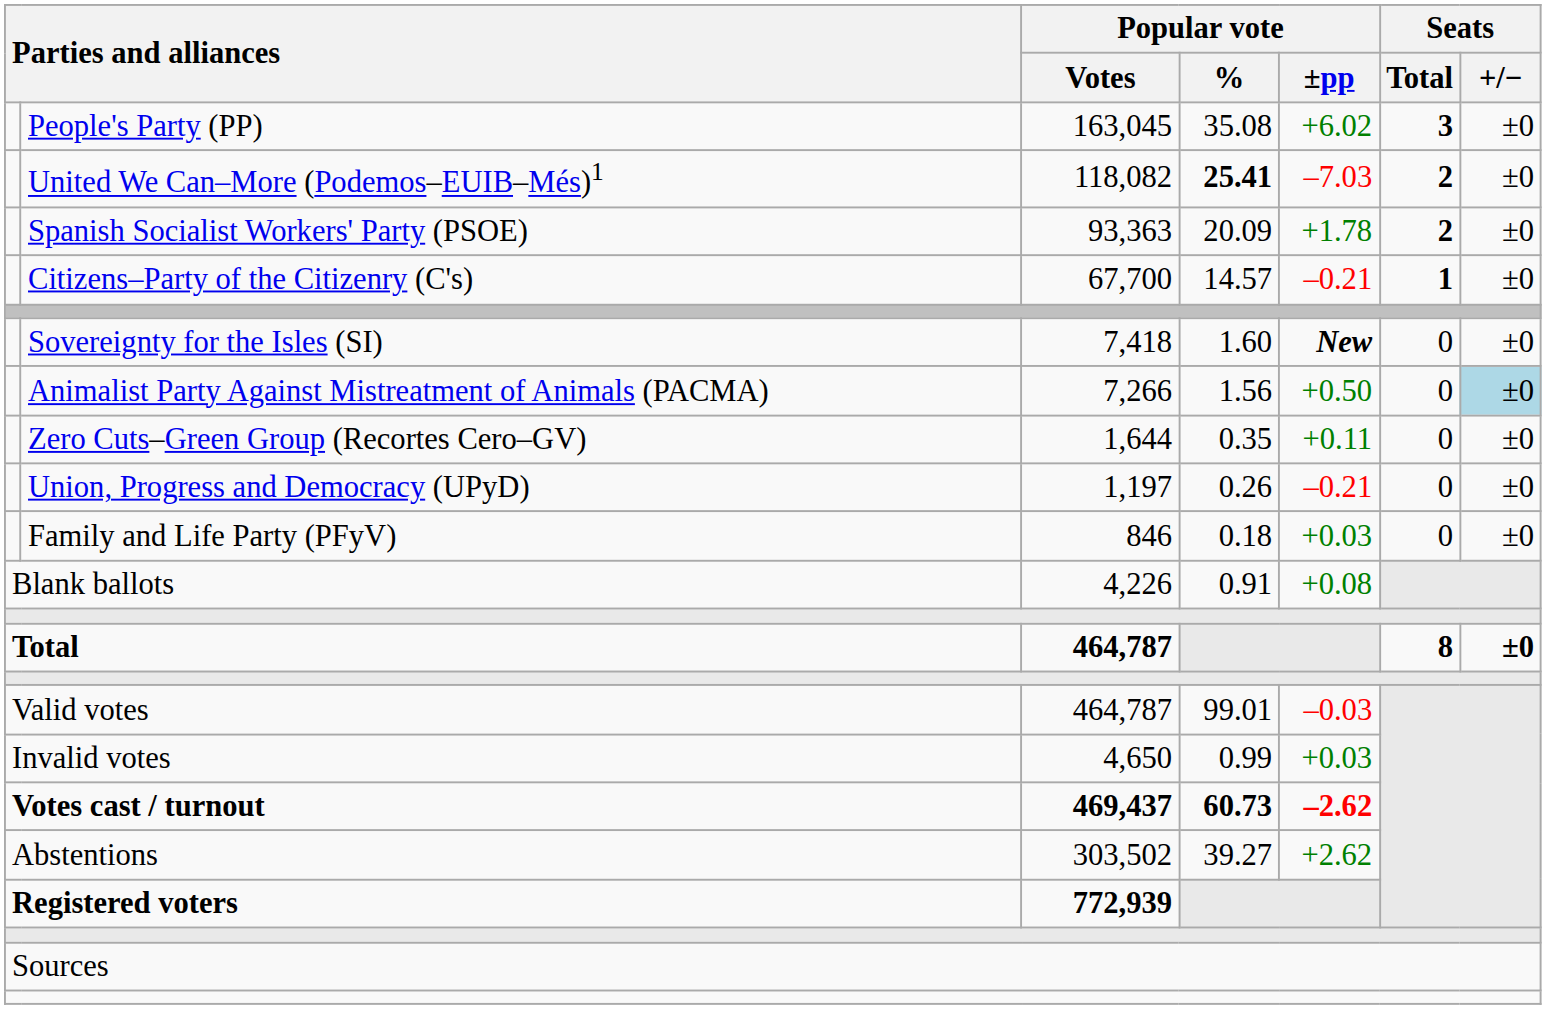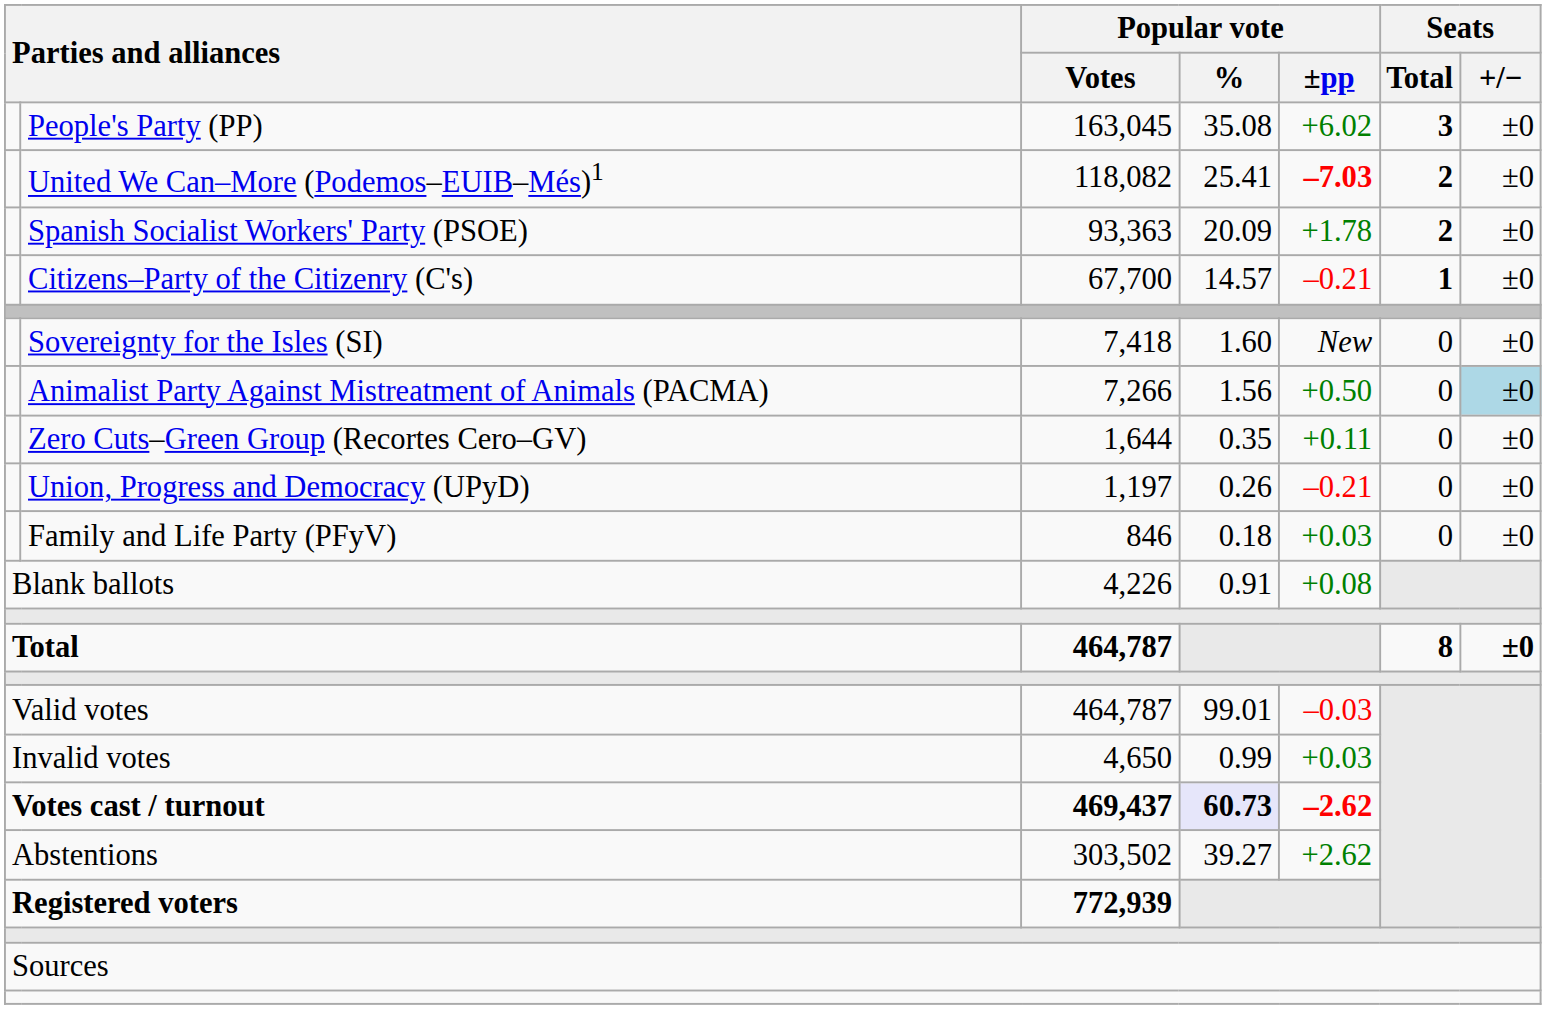(1238, 178) bold -> (1238, 178) normal
(1338, 178) normal -> (1338, 178) bold
(1344, 341) bold -> (1345, 341) normal
(1238, 806) no background -> (1238, 806) lavender background
